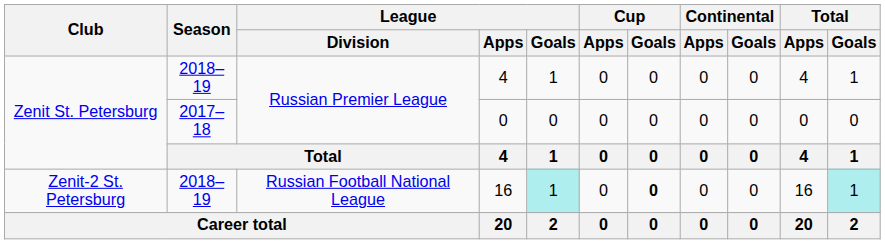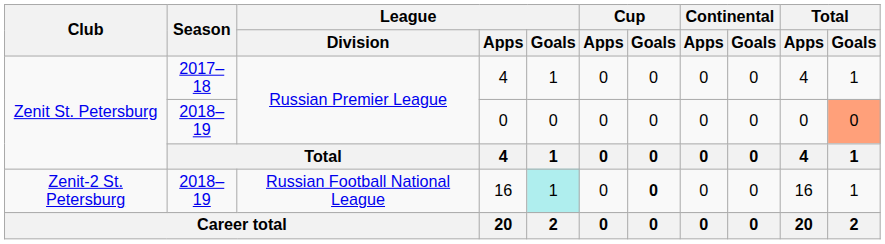(202, 77) 2018–19 -> (202, 77) 2017–18
(202, 121) 2017–18 -> (202, 121) 2018–19
(854, 121) no background -> (854, 121) lightsalmon background
(854, 190) paleturquoise background -> (854, 190) no background
